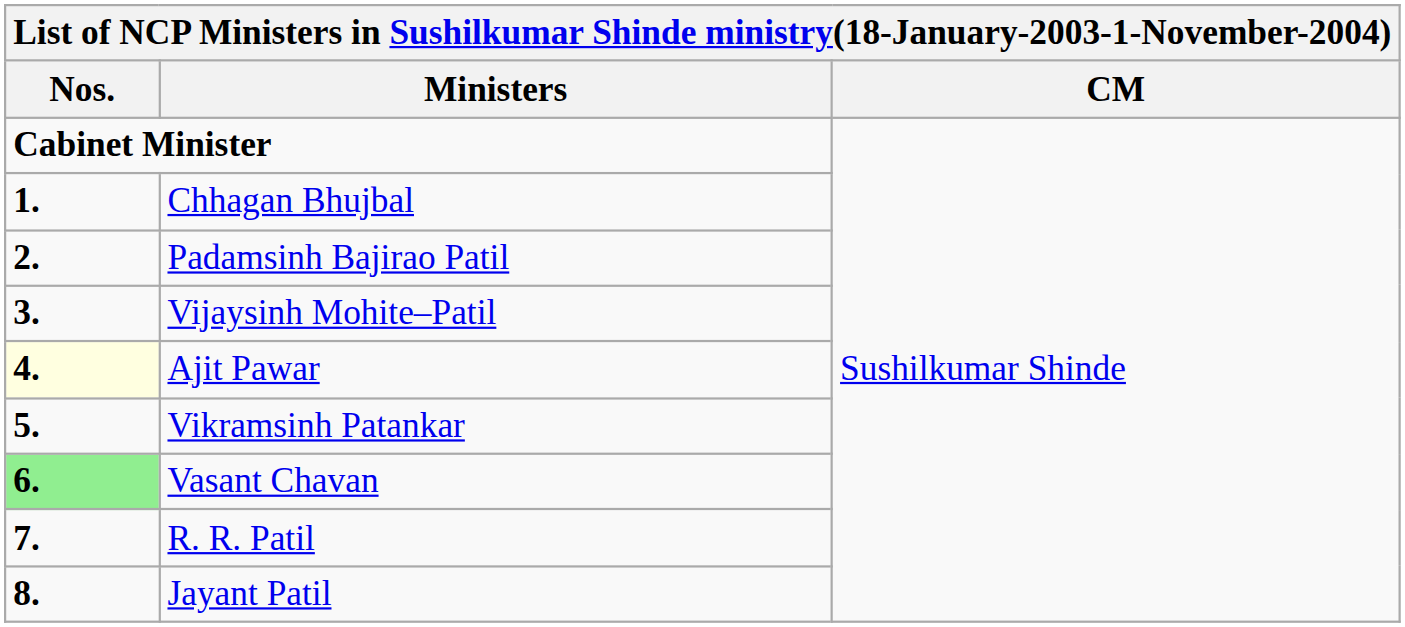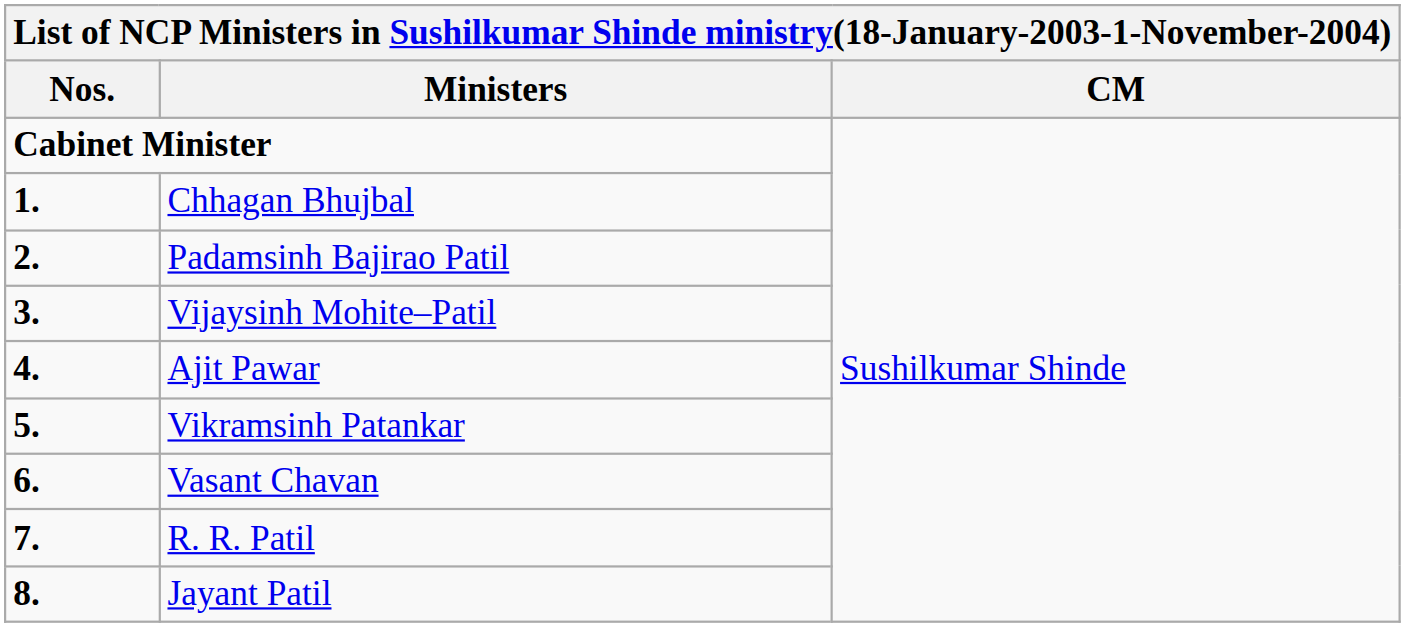(27, 369) lightyellow background -> (27, 369) no background
(27, 481) lightgreen background -> (27, 481) no background
